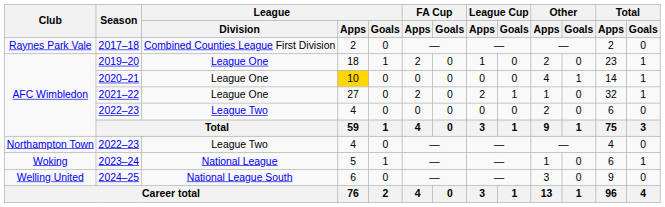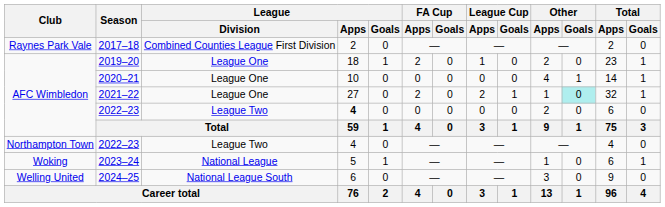(353, 78) gold background -> (353, 78) no background
(579, 95) no background -> (579, 95) paleturquoise background
(353, 111) normal -> (353, 111) bold
